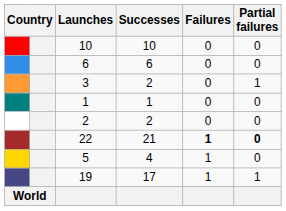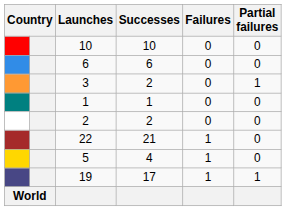(208, 139) bold -> (208, 139) normal
(257, 139) bold -> (257, 139) normal
